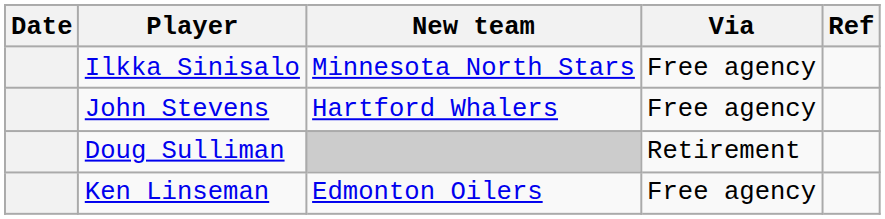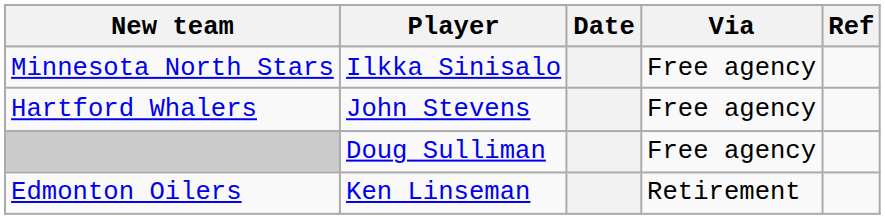columns swapped: (42, 26) <-> (473, 26)
(724, 151) Retirement -> (732, 151) Free agency
(732, 193) Free agency -> (724, 193) Retirement
